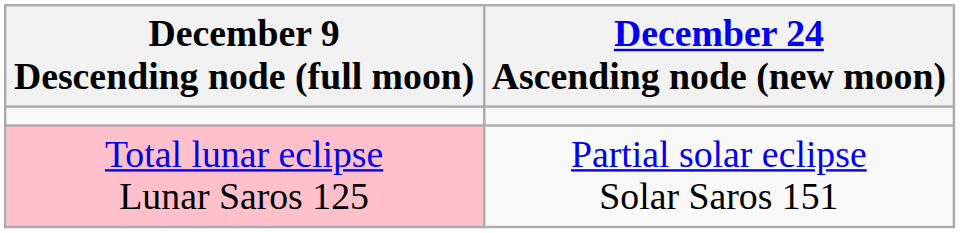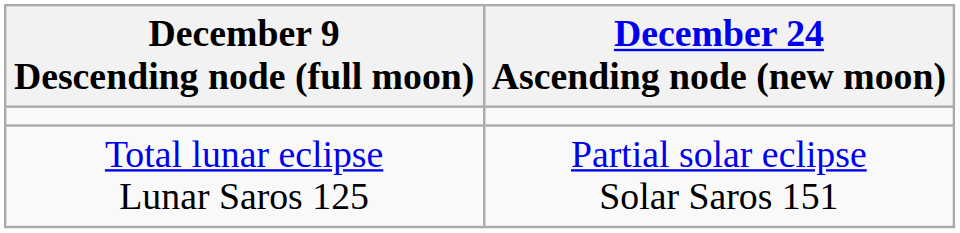(244, 175) pink background -> (244, 175) no background
